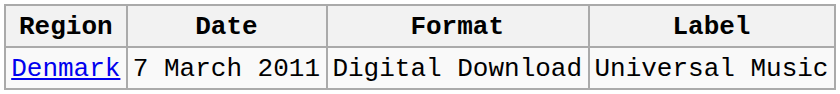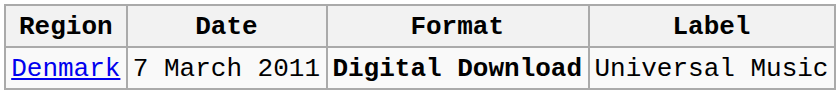(457, 69) normal -> (457, 69) bold
